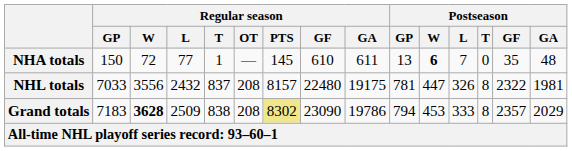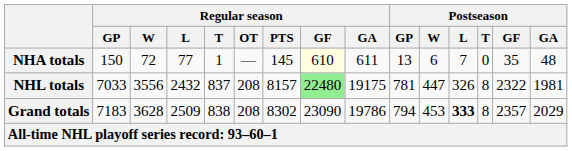(323, 61) no background -> (323, 61) lightyellow background
(434, 61) bold -> (434, 61) normal
(323, 85) no background -> (323, 85) lightgreen background
(149, 110) bold -> (149, 110) normal
(282, 110) khaki background -> (282, 110) no background
(463, 110) normal -> (463, 110) bold
